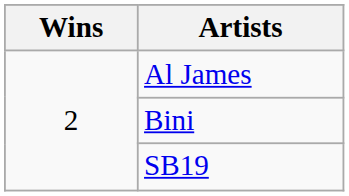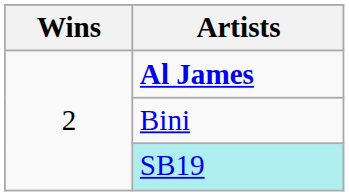(198, 73) normal -> (197, 73) bold
(176, 166) no background -> (172, 166) paleturquoise background
